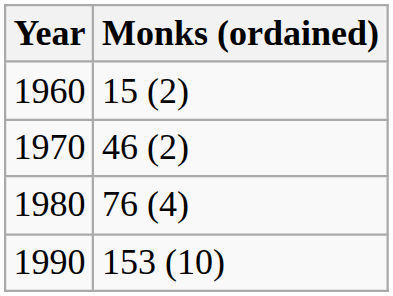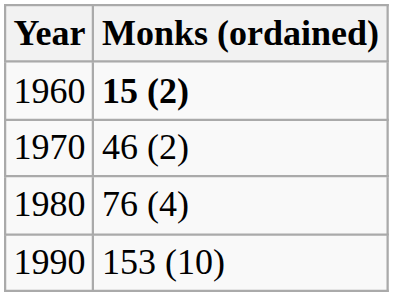(146, 90) normal -> (146, 90) bold
